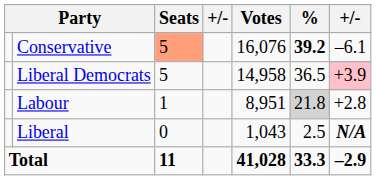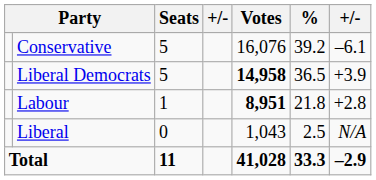(164, 47) lightsalmon background -> (164, 47) no background
(310, 47) bold -> (310, 47) normal
(261, 75) normal -> (261, 75) bold
(350, 75) pink background -> (350, 75) no background
(266, 103) normal -> (266, 103) bold
(310, 103) lightgrey background -> (310, 103) no background
(351, 132) bold -> (352, 132) normal
